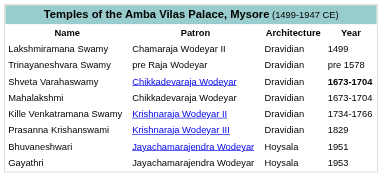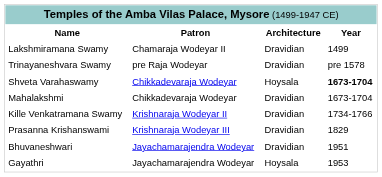(284, 81) Dravidian -> (281, 81) Hoysala
(281, 146) Hoysala -> (284, 146) Dravidian
